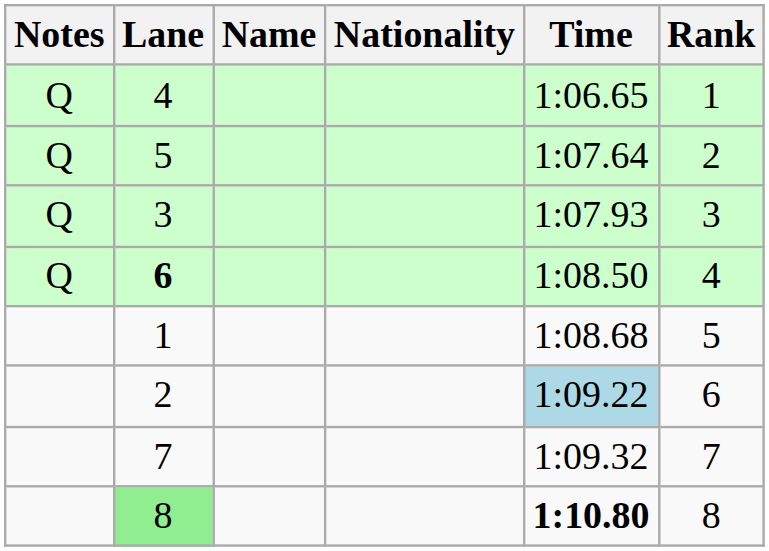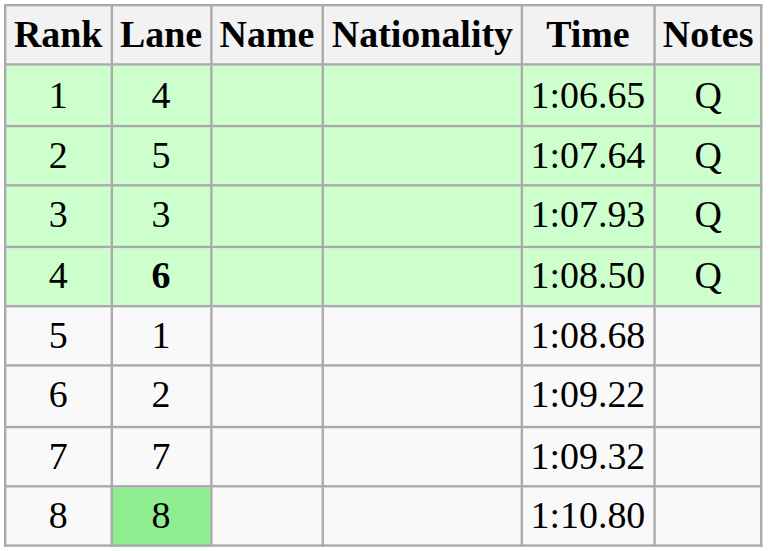columns swapped: (711, 34) <-> (59, 34)
(591, 395) lightblue background -> (588, 395) no background
(591, 515) bold -> (588, 515) normal
